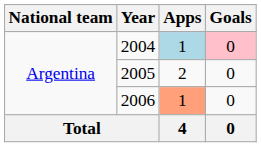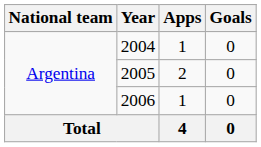(182, 45) lightblue background -> (182, 45) no background
(231, 45) pink background -> (231, 45) no background
(182, 100) lightsalmon background -> (182, 100) no background
